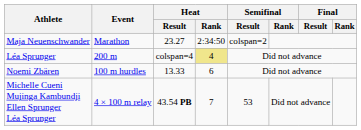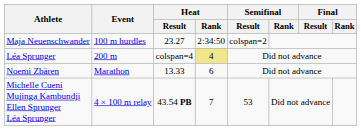(112, 41) Marathon -> (120, 41) 100 m hurdles
(120, 71) 100 m hurdles -> (112, 71) Marathon
